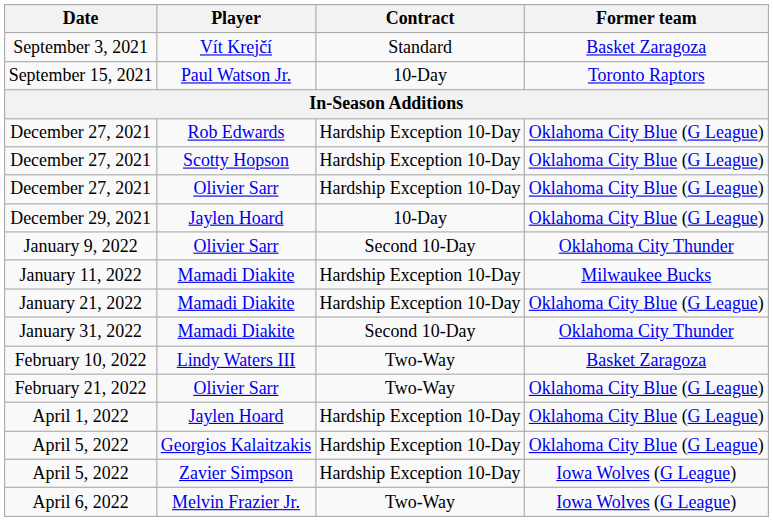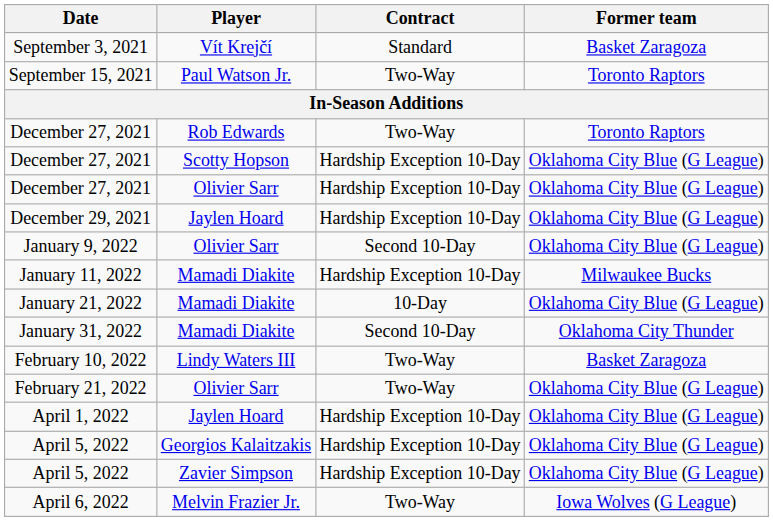(420, 75) 10-Day -> (420, 75) Two-Way
(420, 132) Hardship Exception 10-Day -> (420, 132) Two-Way
(646, 132) Oklahoma City Blue (G League) -> (646, 132) Toronto Raptors
(420, 217) 10-Day -> (420, 217) Hardship Exception 10-Day
(646, 246) Oklahoma City Thunder -> (646, 246) Oklahoma City Blue (G League)
(420, 302) Hardship Exception 10-Day -> (420, 302) 10-Day
(646, 473) Iowa Wolves (G League) -> (646, 473) Oklahoma City Blue (G League)
